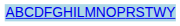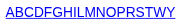(90, 12) lightblue background -> (90, 12) no background
